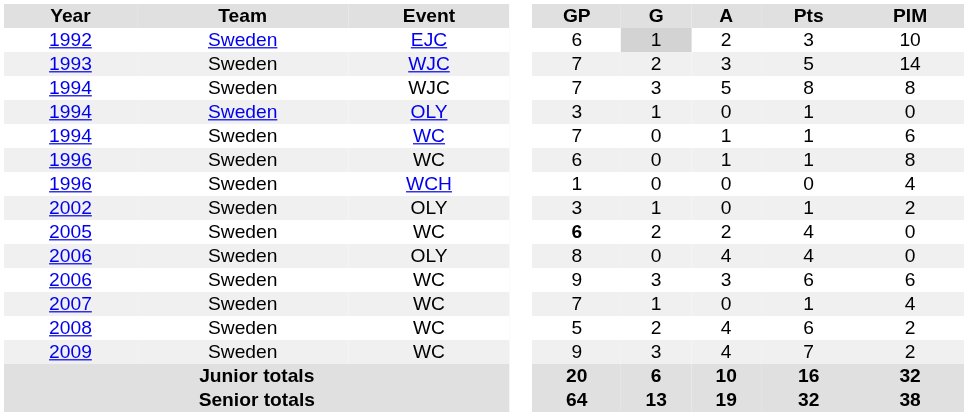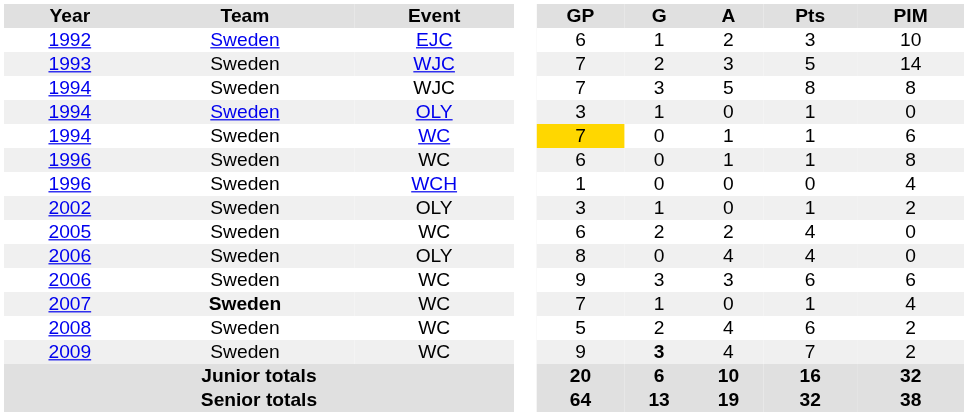(656, 39) lightgrey background -> (659, 39) no background
(577, 135) no background -> (580, 135) gold background
(577, 231) bold -> (580, 231) normal
(243, 303) normal -> (245, 303) bold
(656, 351) normal -> (659, 351) bold
